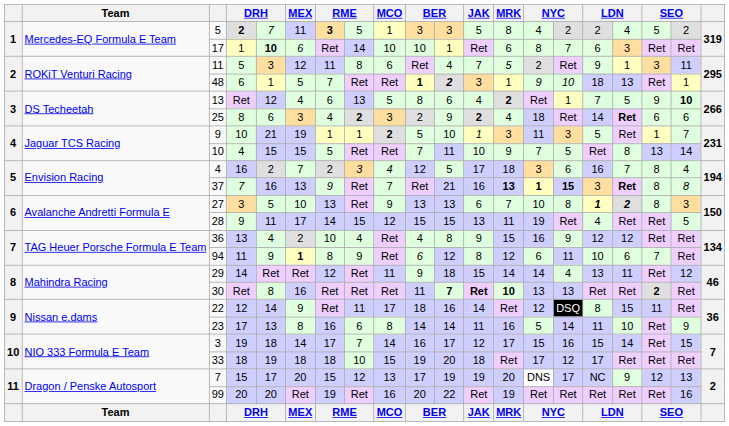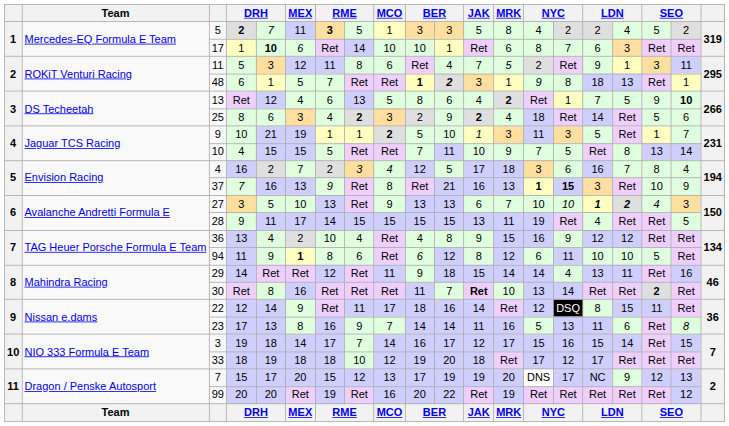(568, 82) 10 -> (568, 82) 8
(627, 117) bold -> (627, 117) normal
(657, 117) 6 -> (657, 117) 5
(390, 186) 7 -> (390, 186) 8
(509, 186) bold -> (509, 186) normal
(627, 186) bold -> (627, 186) normal
(657, 186) 8 -> (657, 186) 10
(686, 186) 8 -> (686, 186) 9
(568, 204) 8 -> (568, 204) 10
(657, 204) 8 -> (657, 204) 4
(390, 221) 12 -> (390, 221) 15
(359, 256) 9 -> (359, 256) 6
(627, 256) 6 -> (627, 256) 10
(657, 256) 7 -> (657, 256) 5
(686, 273) 12 -> (686, 273) 16
(449, 291) bold -> (449, 291) normal
(509, 291) bold -> (509, 291) normal
(568, 291) 13 -> (568, 291) 14
(359, 325) 6 -> (359, 325) 9
(390, 325) 8 -> (390, 325) 7
(568, 325) 14 -> (568, 325) 13
(627, 325) 10 -> (627, 325) 6
(686, 325) 9 -> (686, 325) 8
(390, 360) 15 -> (390, 360) 12
(686, 395) 16 -> (686, 395) 12
